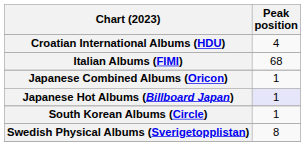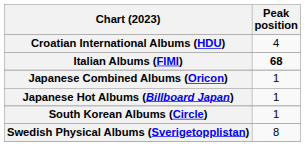(276, 61) normal -> (276, 61) bold
(276, 97) lavender background -> (276, 97) no background
